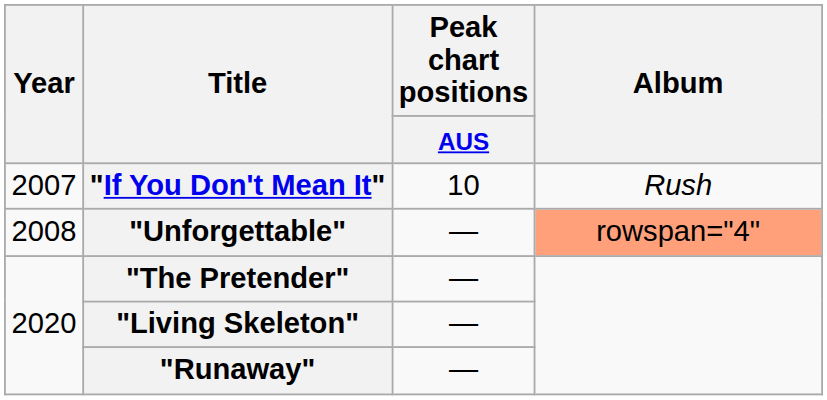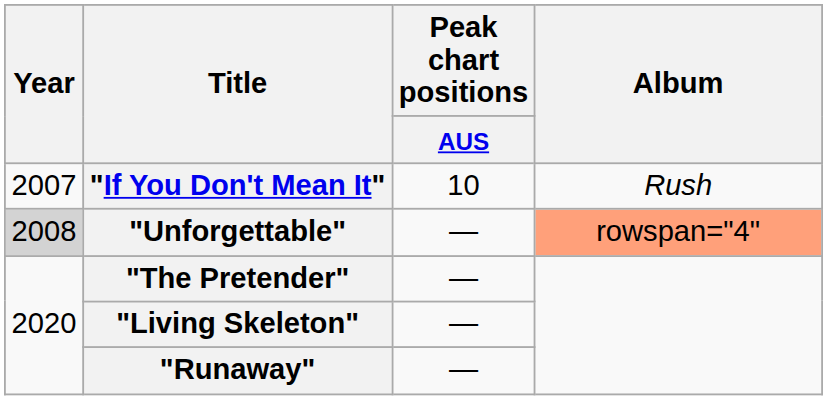(44, 231) no background -> (44, 231) lightgrey background
